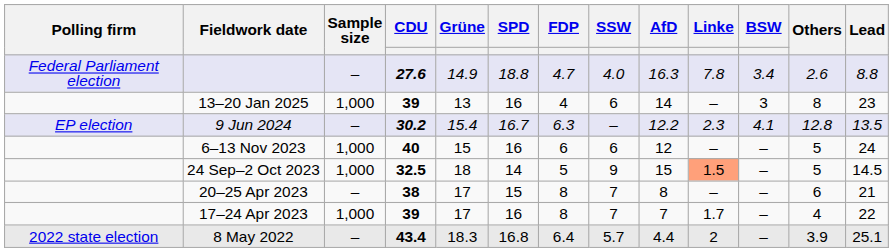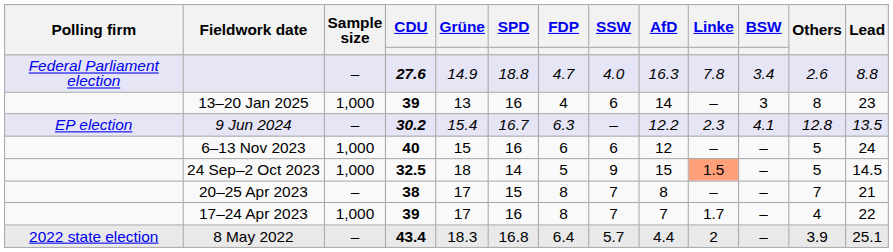(817, 192) 6 -> (817, 192) 7
